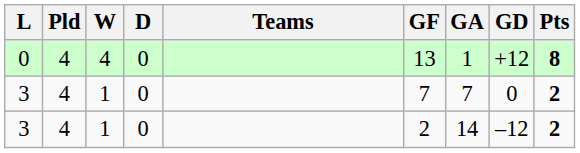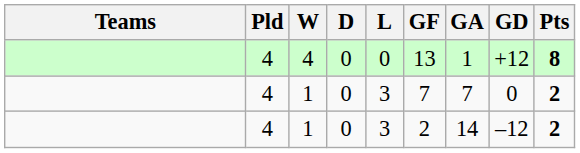columns swapped: (283, 22) <-> (24, 22)
